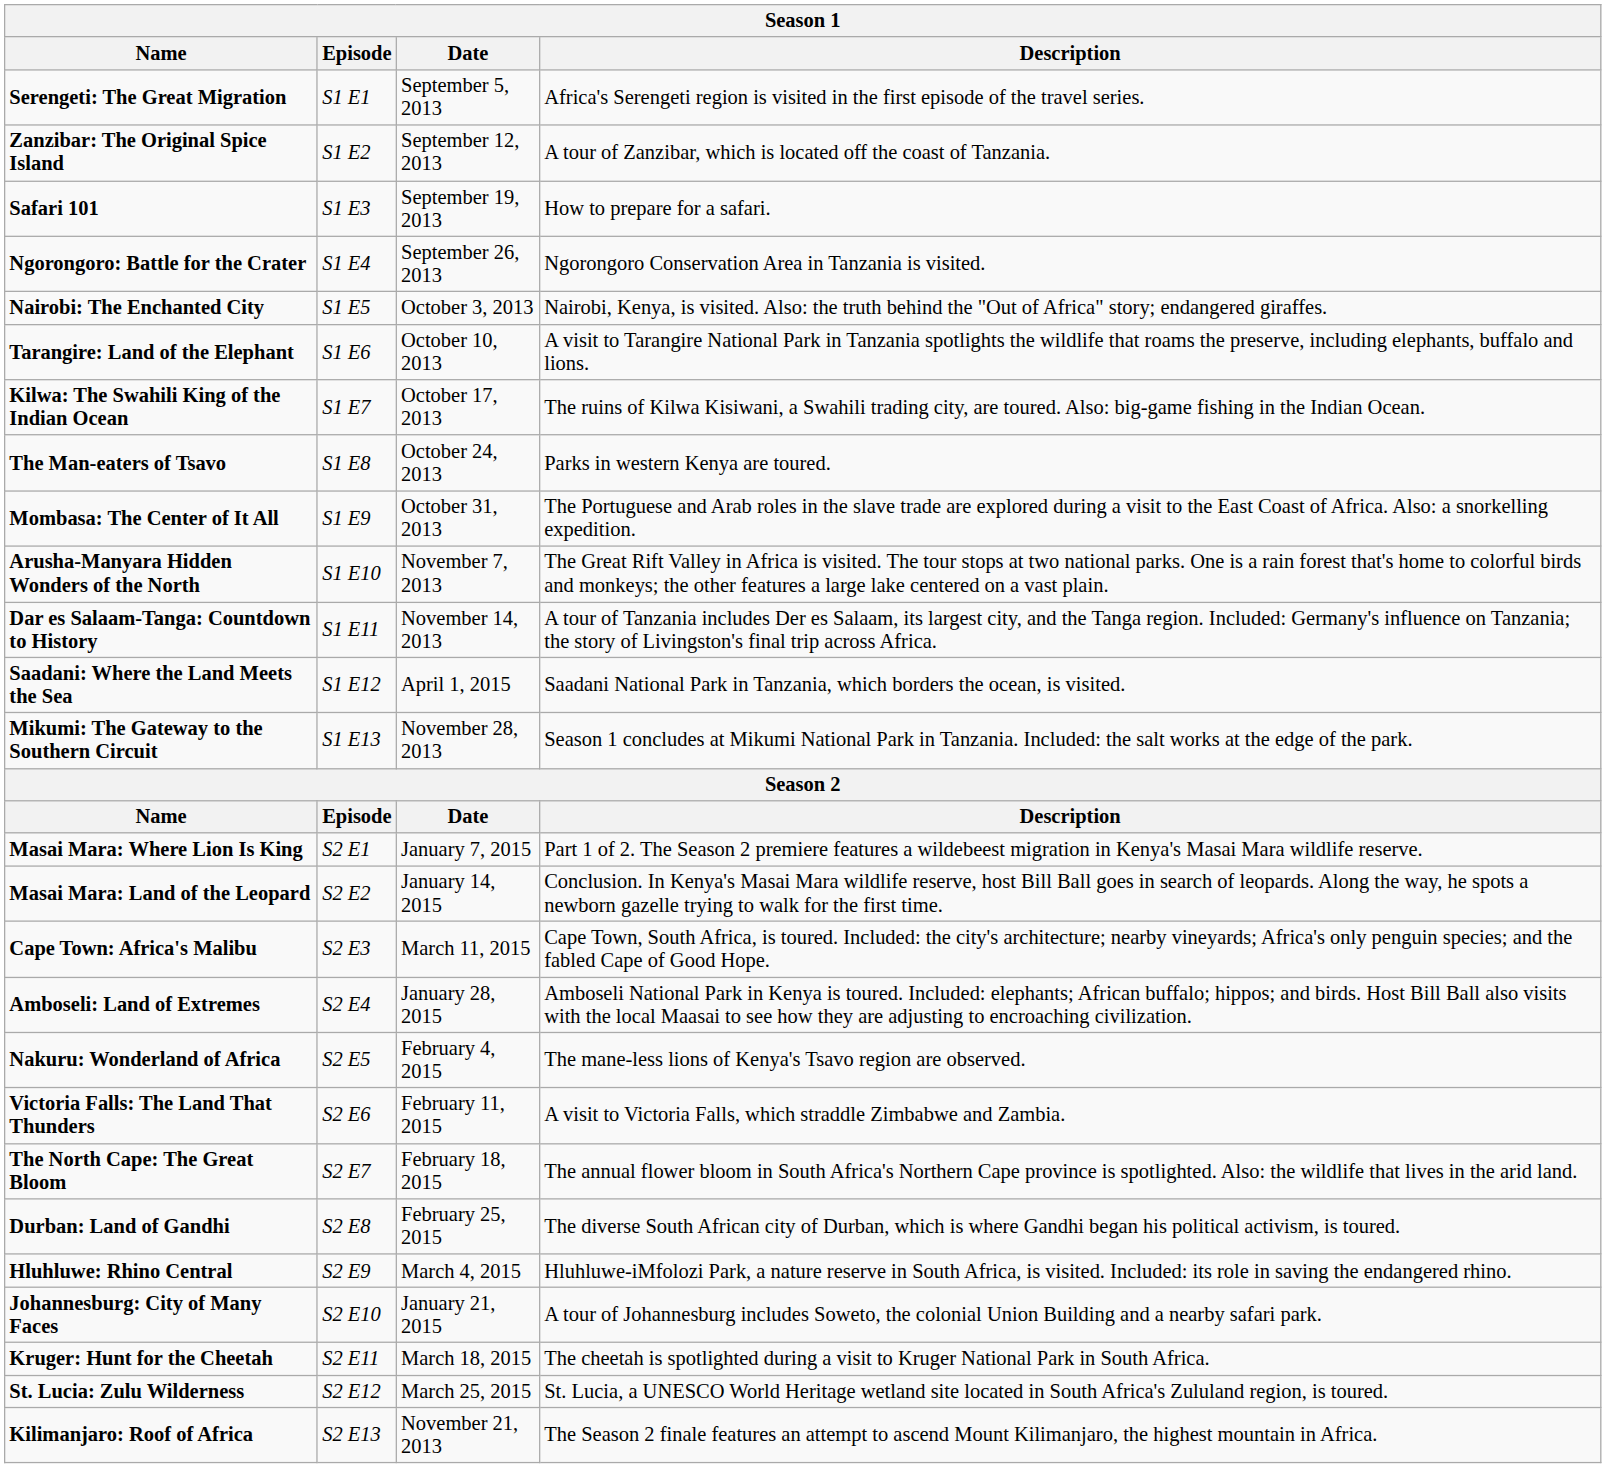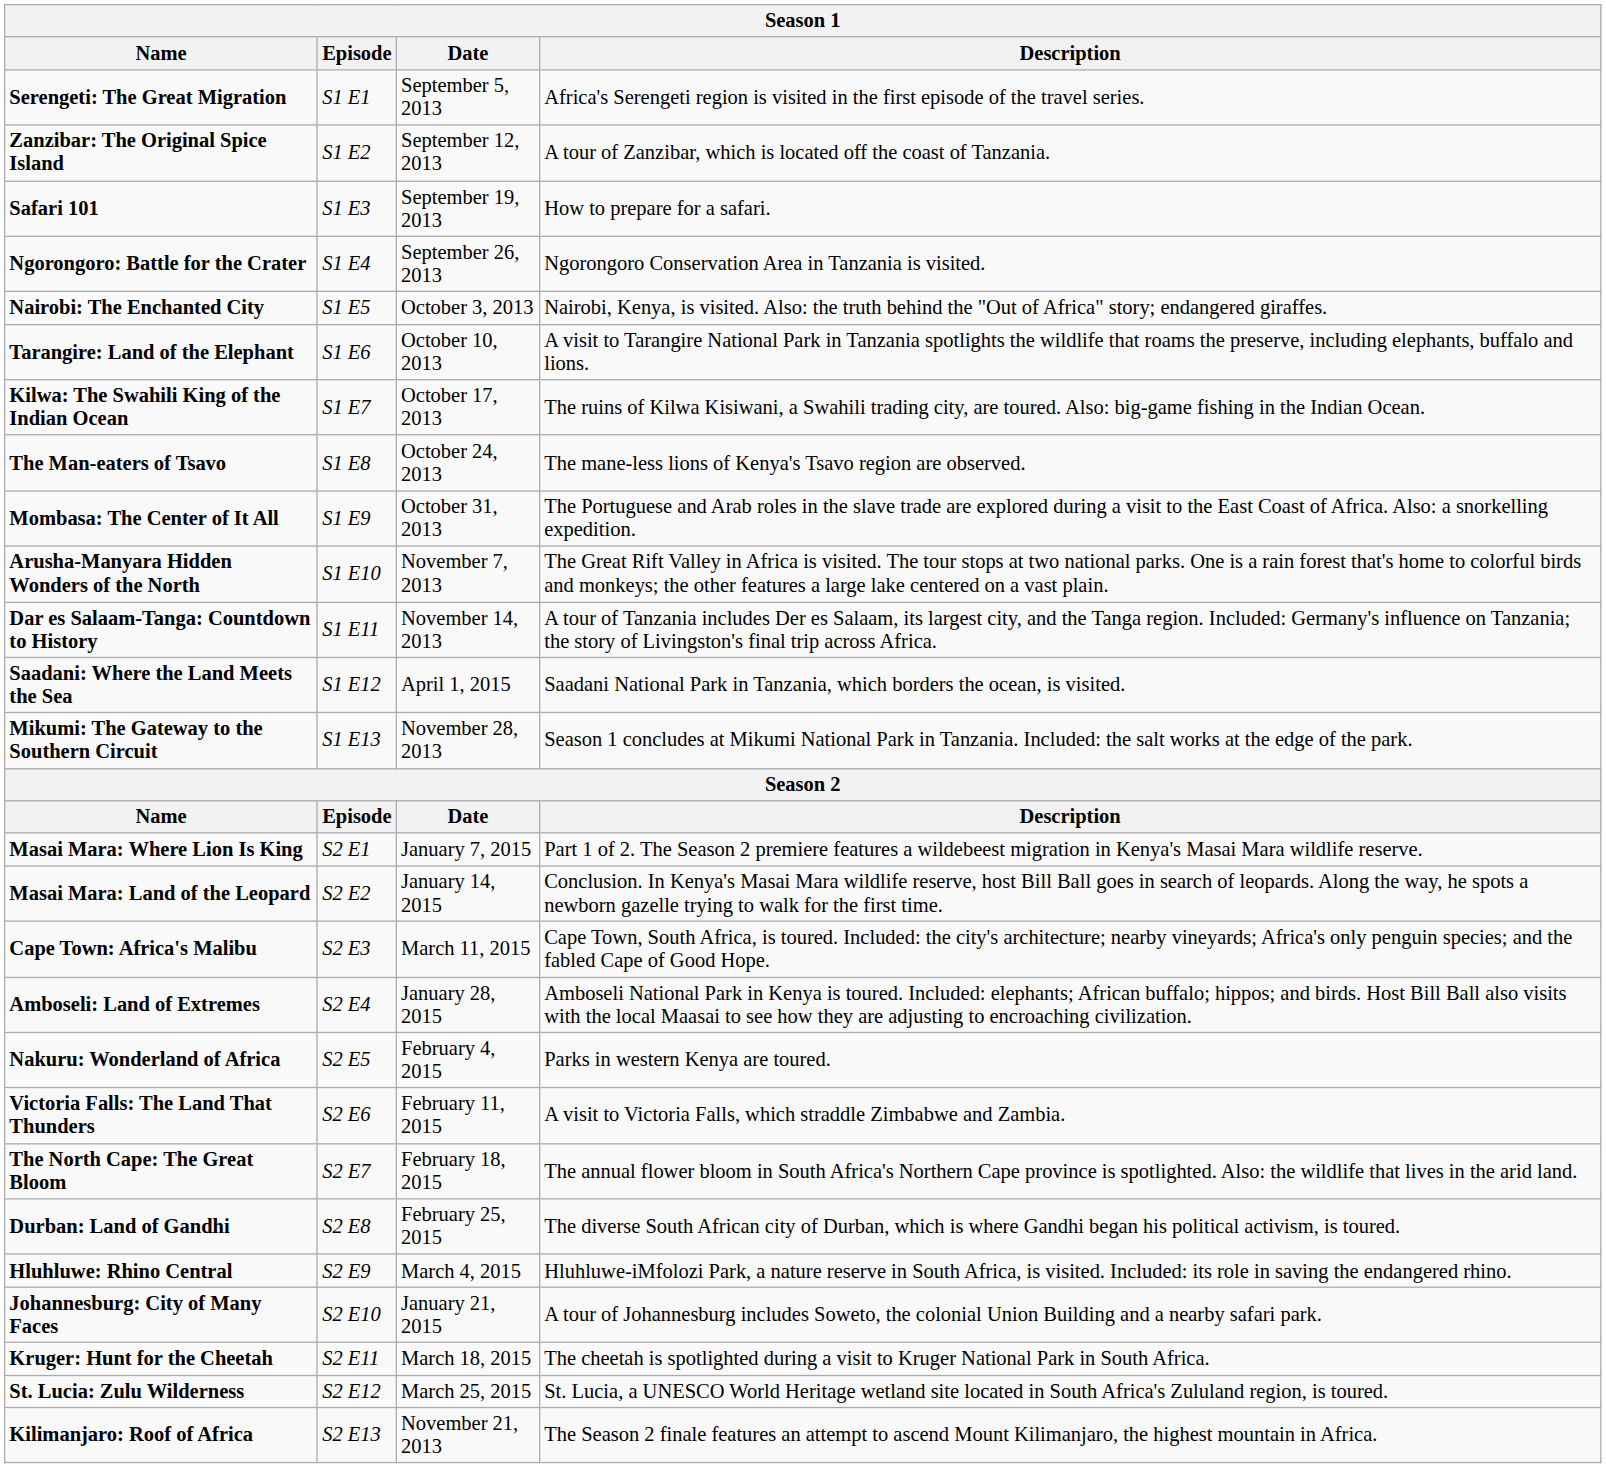(688, 462) Parks in western Kenya are toured. -> (785, 462) The mane-less lions of Kenya's Tsavo region are observed.
(785, 1059) The mane-less lions of Kenya's Tsavo region are observed. -> (688, 1059) Parks in western Kenya are toured.
